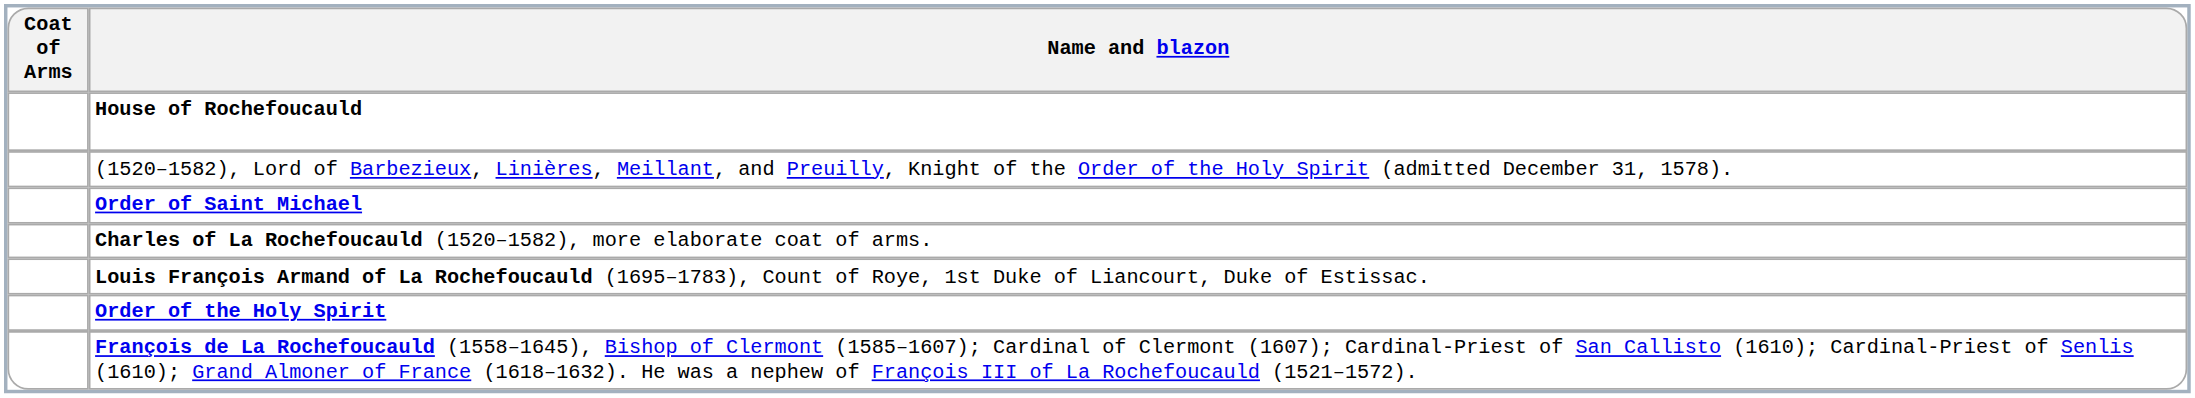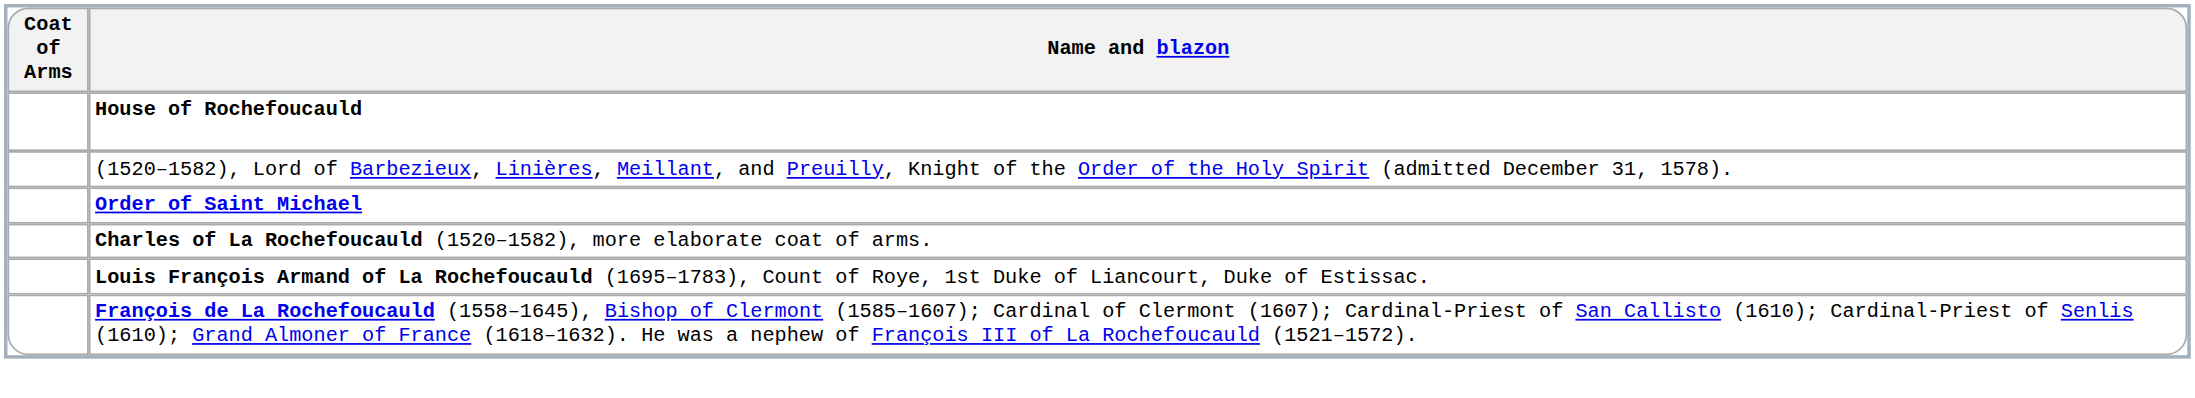- row: (241, 312)
